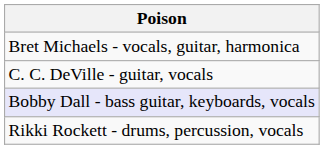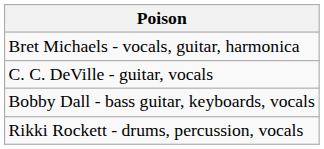(162, 102) lavender background -> (162, 102) no background
